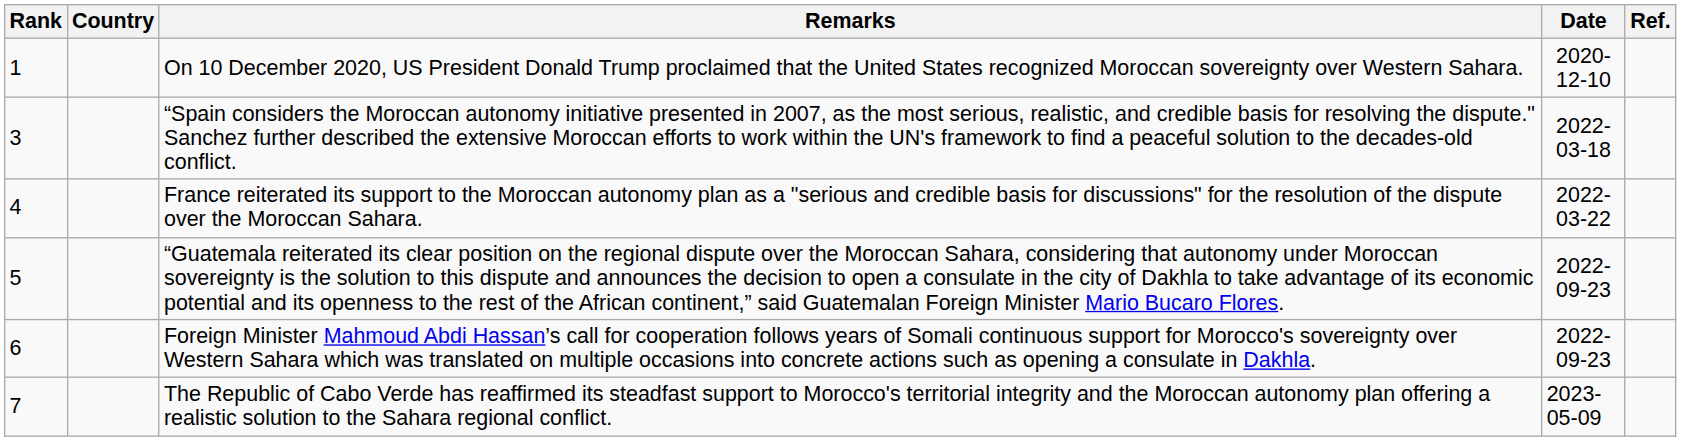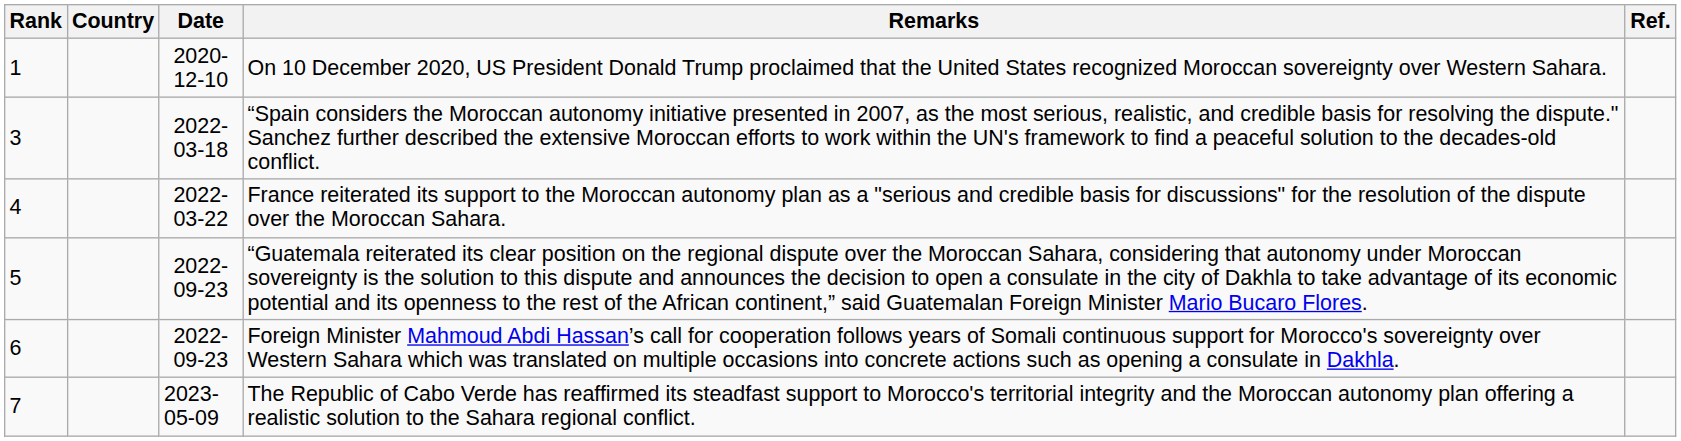columns swapped: (1583, 21) <-> (850, 21)
